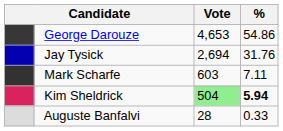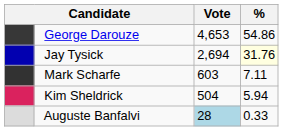(259, 55) no background -> (259, 55) lightyellow background
(208, 95) lightgreen background -> (208, 95) no background
(256, 95) bold -> (256, 95) normal
(204, 116) no background -> (204, 116) lightblue background
